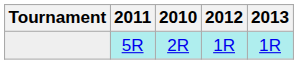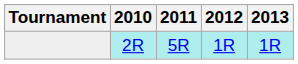columns swapped: (178, 18) <-> (133, 18)
